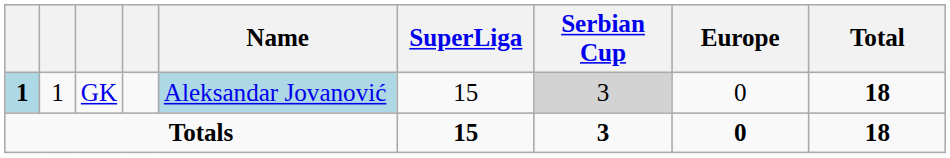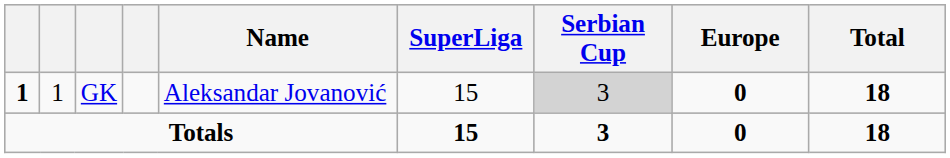(22, 92) lightblue background -> (22, 92) no background
(275, 92) lightblue background -> (275, 92) no background
(740, 92) normal -> (740, 92) bold
